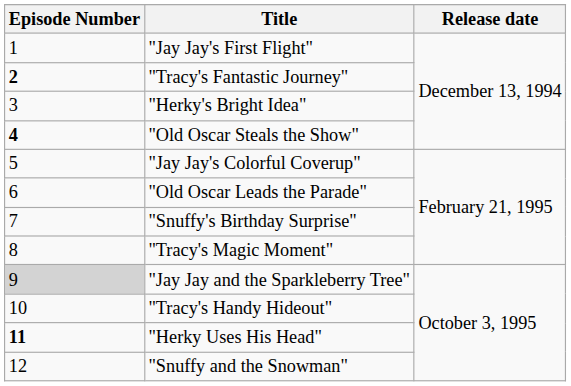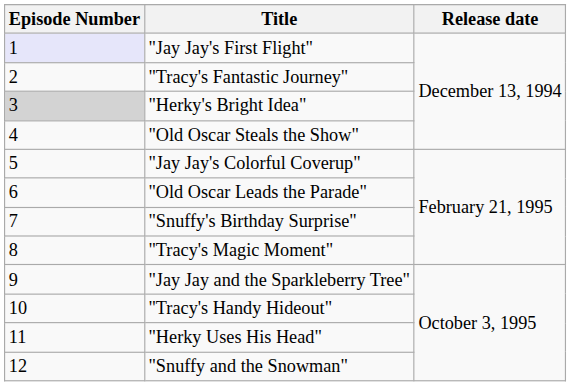(13, 47) no background -> (13, 47) lavender background
(13, 76) bold -> (13, 76) normal
(13, 105) no background -> (13, 105) lightgrey background
(13, 134) bold -> (13, 134) normal
(13, 279) lightgrey background -> (13, 279) no background
(17, 337) bold -> (18, 337) normal
